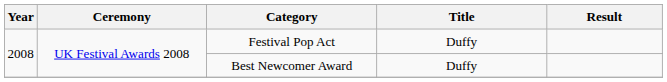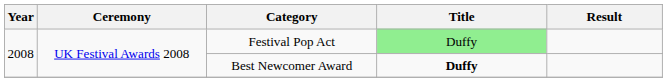(462, 41) no background -> (462, 41) lightgreen background
(462, 66) normal -> (462, 66) bold
